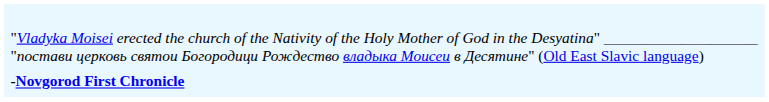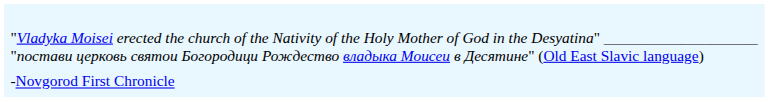(97, 81) bold -> (93, 81) normal
